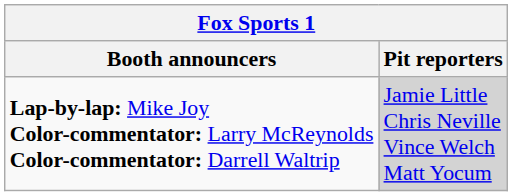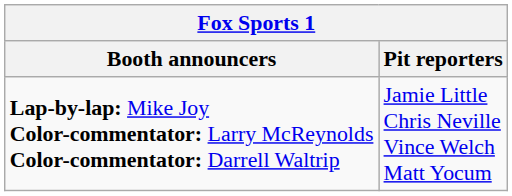(442, 133) lightgrey background -> (442, 133) no background
